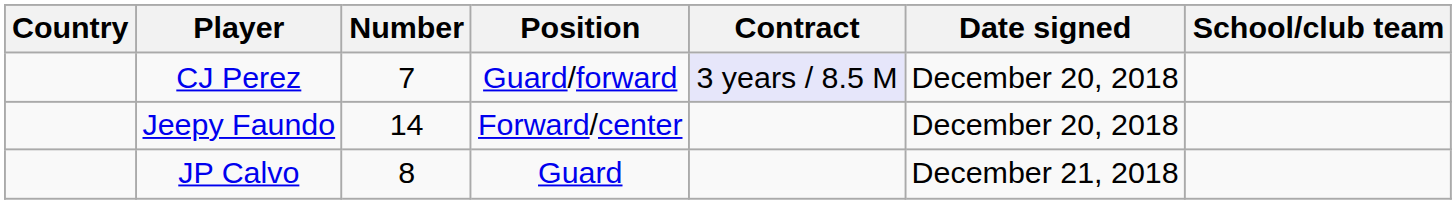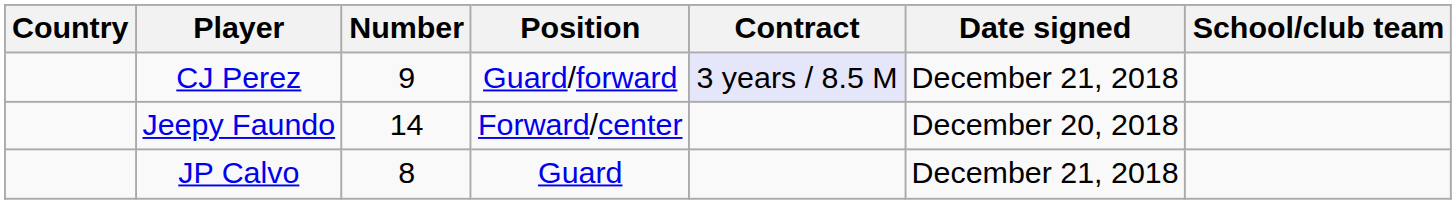(407, 76) 7 -> (407, 76) 9
(1045, 76) December 20, 2018 -> (1045, 76) December 21, 2018
